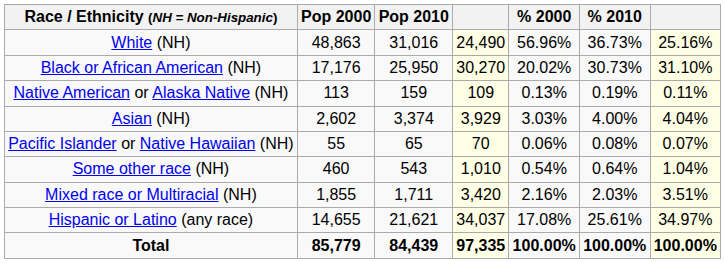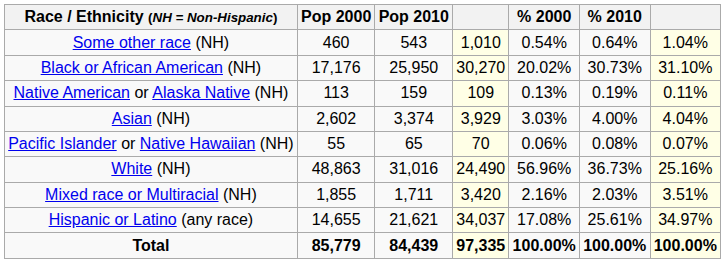rows swapped: (151, 42) <-> (151, 169)
